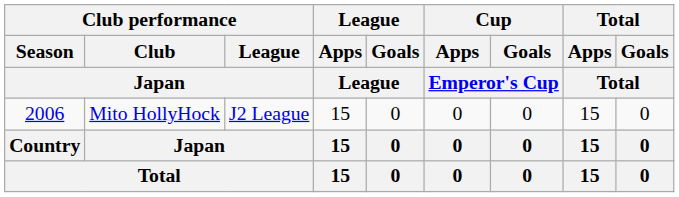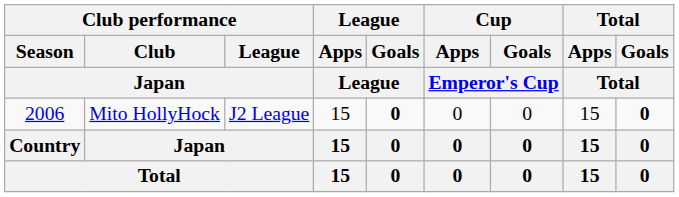(395, 113) normal -> (395, 113) bold
(645, 113) normal -> (645, 113) bold
